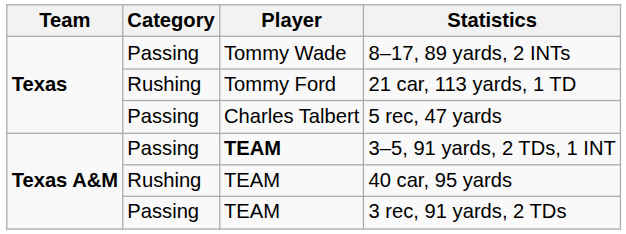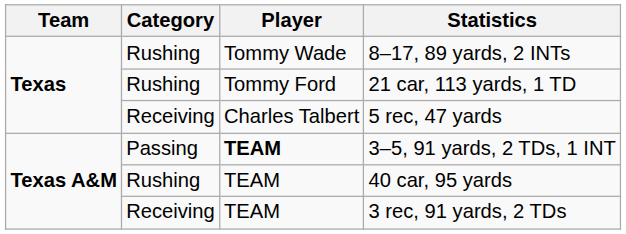(163, 52) Passing -> (163, 52) Rushing
(163, 116) Passing -> (170, 116) Receiving
(163, 212) Passing -> (170, 212) Receiving
